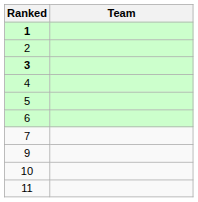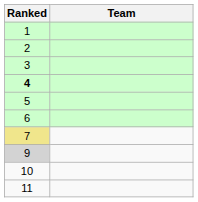(27, 31) bold -> (27, 31) normal
(27, 66) bold -> (27, 66) normal
(27, 84) normal -> (27, 84) bold
(27, 136) no background -> (27, 136) khaki background
(27, 154) no background -> (27, 154) lightgrey background
